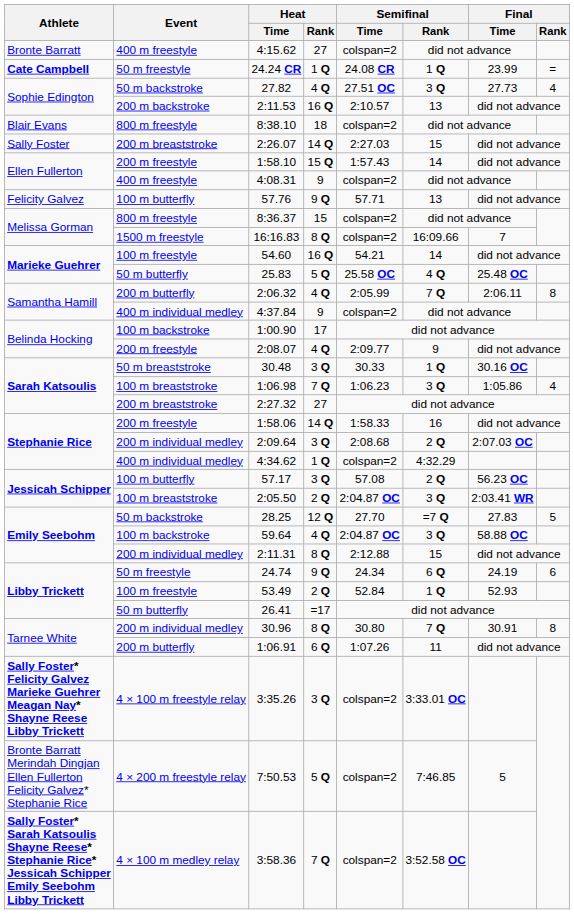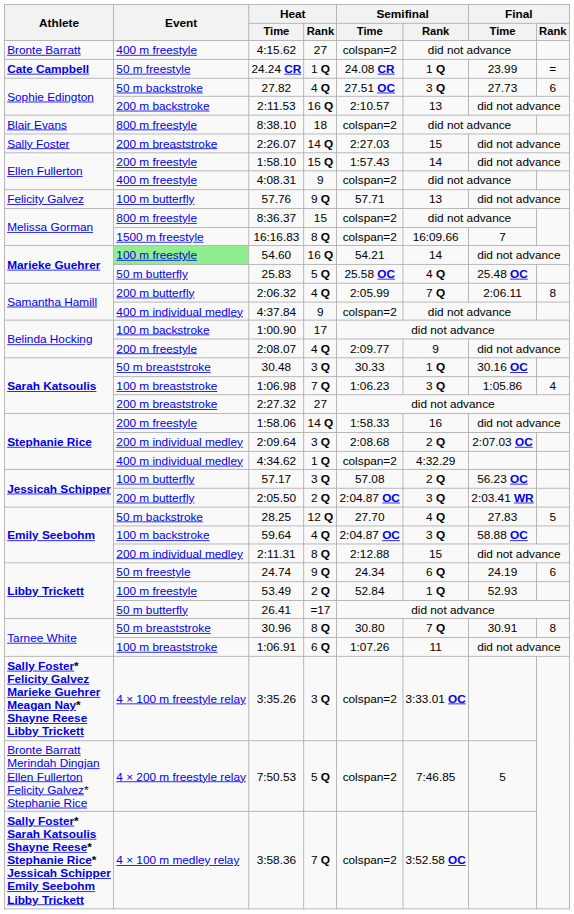(553, 88) 4 -> (553, 88) 6
(157, 256) no background -> (157, 256) lightgreen background
(167, 498) 100 m breaststroke -> (155, 498) 200 m butterfly
(436, 517) =7 Q -> (436, 517) 4 Q
(180, 629) 200 m individual medley -> (164, 629) 50 m breaststroke
(155, 647) 200 m butterfly -> (167, 647) 100 m breaststroke
